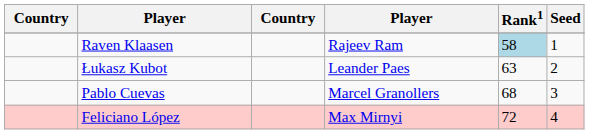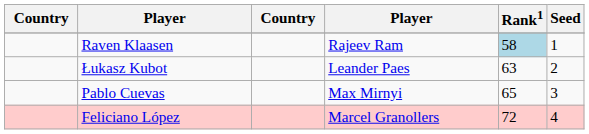(384, 92) Marcel Granollers -> (365, 92) Max Mirnyi
(509, 92) 68 -> (509, 92) 65
(365, 117) Max Mirnyi -> (384, 117) Marcel Granollers
